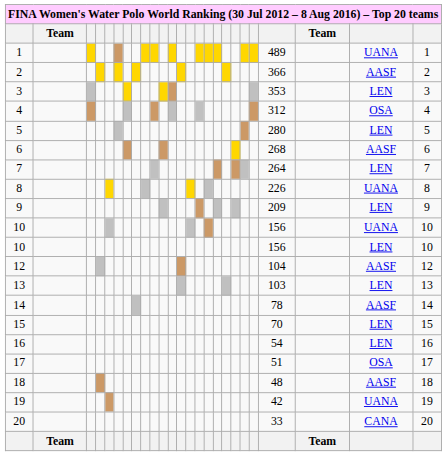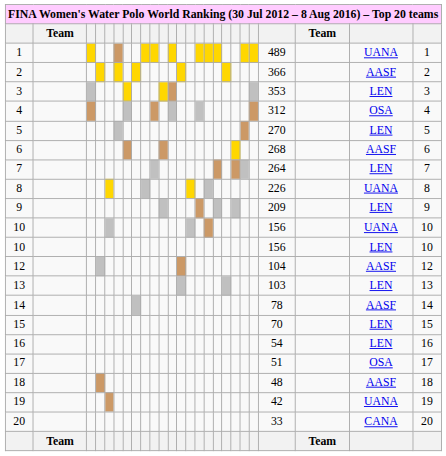(277, 130) 280 -> (277, 130) 270
